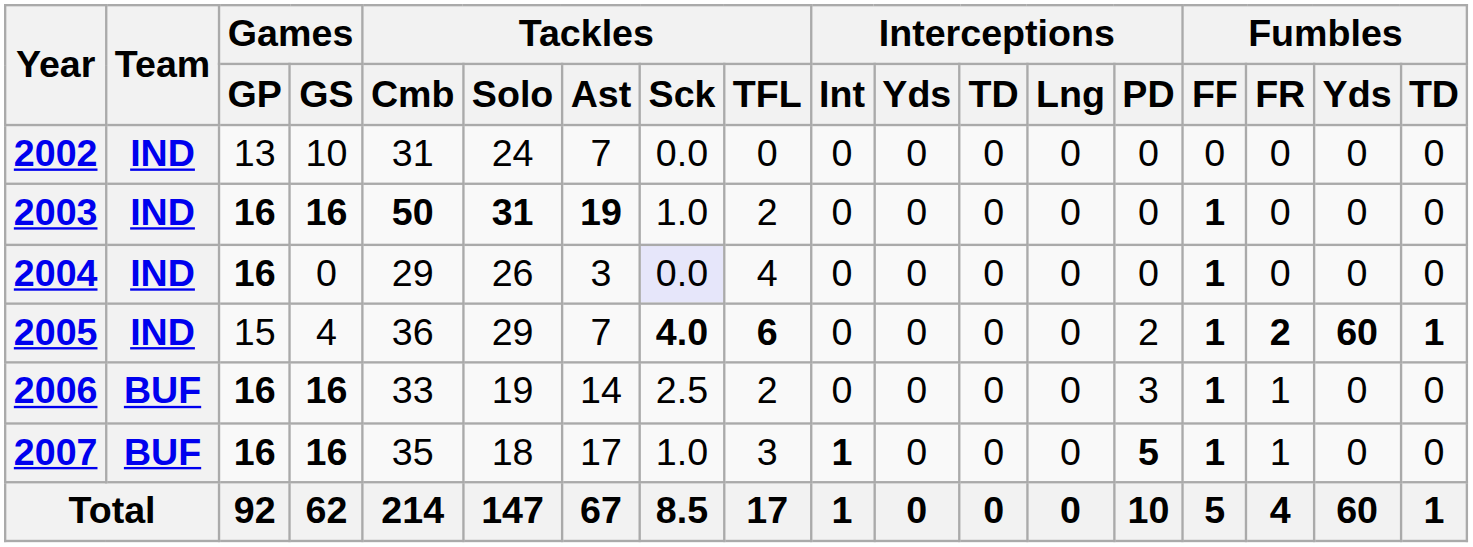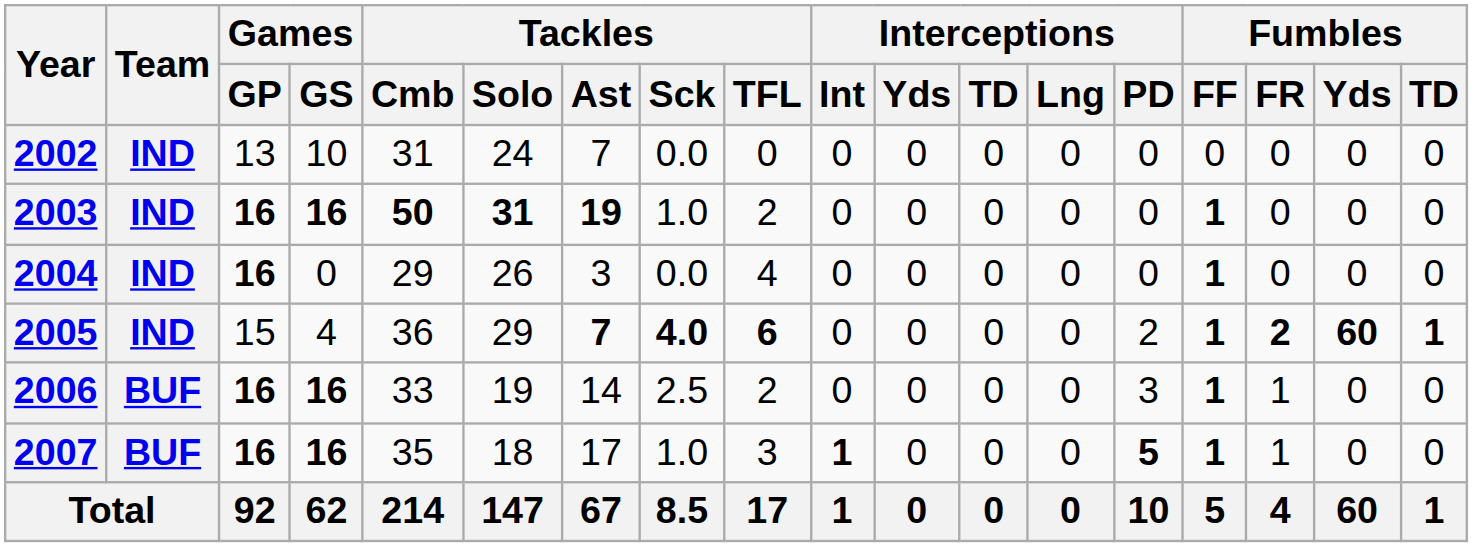(682, 272) lavender background -> (682, 272) no background
(601, 332) normal -> (601, 332) bold
